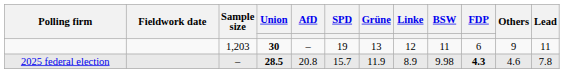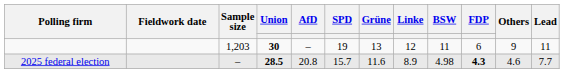(376, 62) 11.9 -> (376, 62) 11.6
(445, 62) 9.98 -> (445, 62) 4.98
(545, 62) 7.8 -> (545, 62) 7.7
